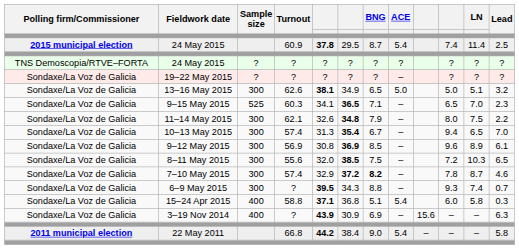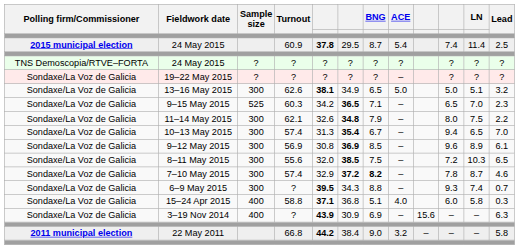(325, 104) 34.1 -> (325, 104) 34.2
(401, 201) 5.4 -> (401, 201) 4.0
(401, 233) 5.4 -> (401, 233) 3.2
